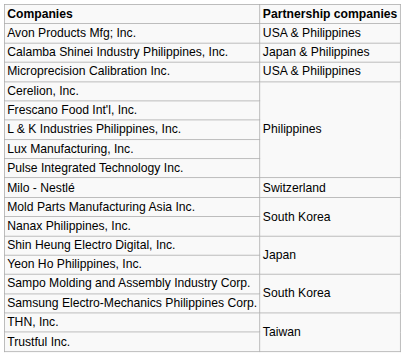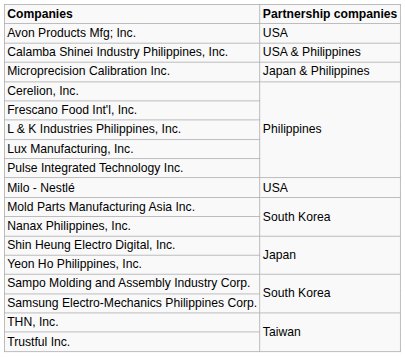(312, 33) USA & Philippines -> (275, 33) USA
(316, 52) Japan & Philippines -> (312, 52) USA & Philippines
(312, 71) USA & Philippines -> (316, 71) Japan & Philippines
(294, 187) Switzerland -> (275, 187) USA
